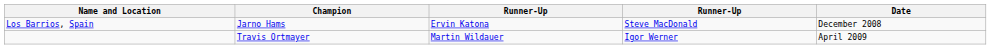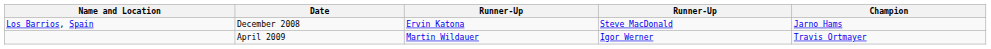columns swapped: (332, 11) <-> (901, 11)
